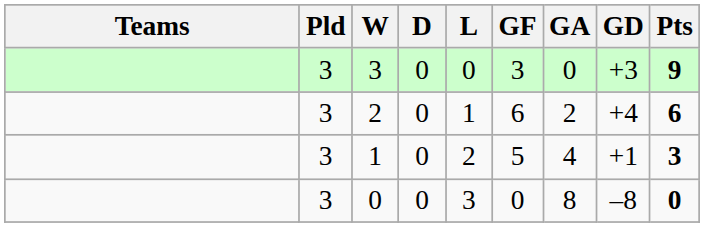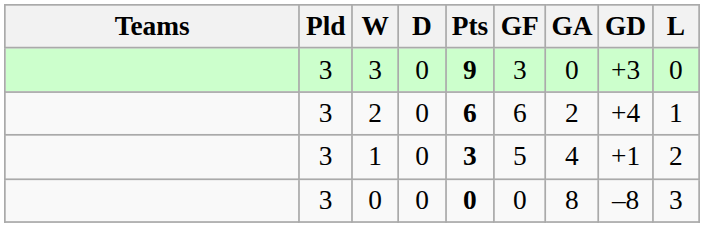columns swapped: (469, 26) <-> (675, 26)
